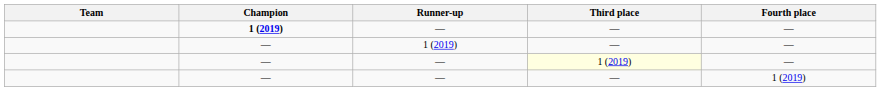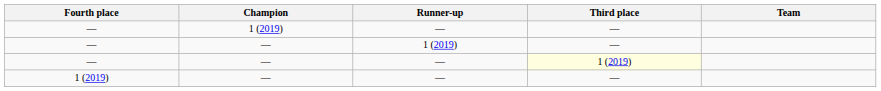columns swapped: (91, 13) <-> (789, 13)
(266, 29) bold -> (266, 29) normal
